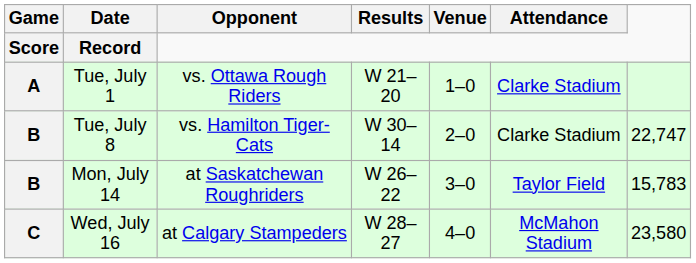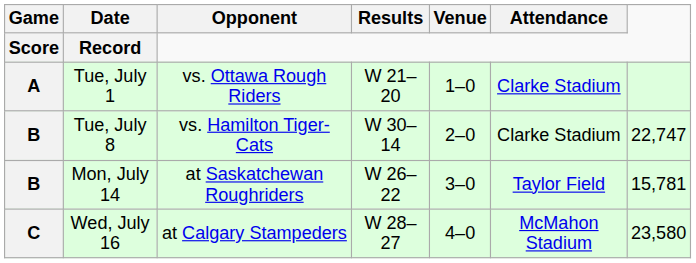(659, 184) 15,783 -> (659, 184) 15,781
